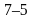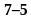(16, 9) normal -> (16, 9) bold
